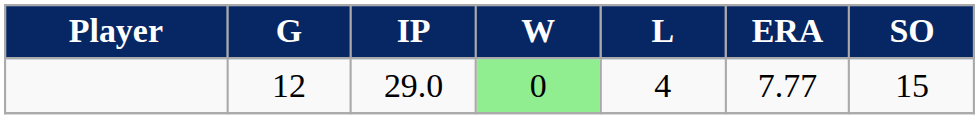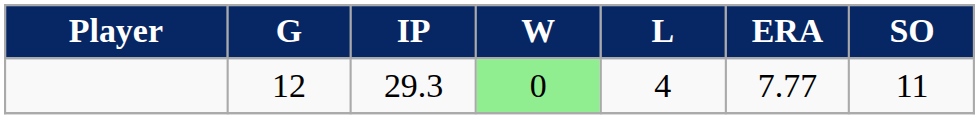(414, 85) 29.0 -> (414, 85) 29.3
(912, 85) 15 -> (912, 85) 11
